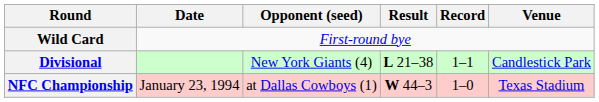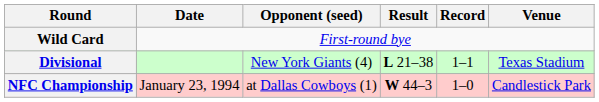(541, 62) Candlestick Park -> (541, 62) Texas Stadium
(541, 85) Texas Stadium -> (541, 85) Candlestick Park
